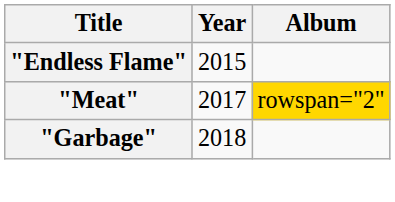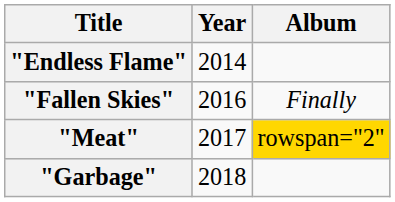(222, 61) 2015 -> (222, 61) 2014
+ row: (99, 100)
